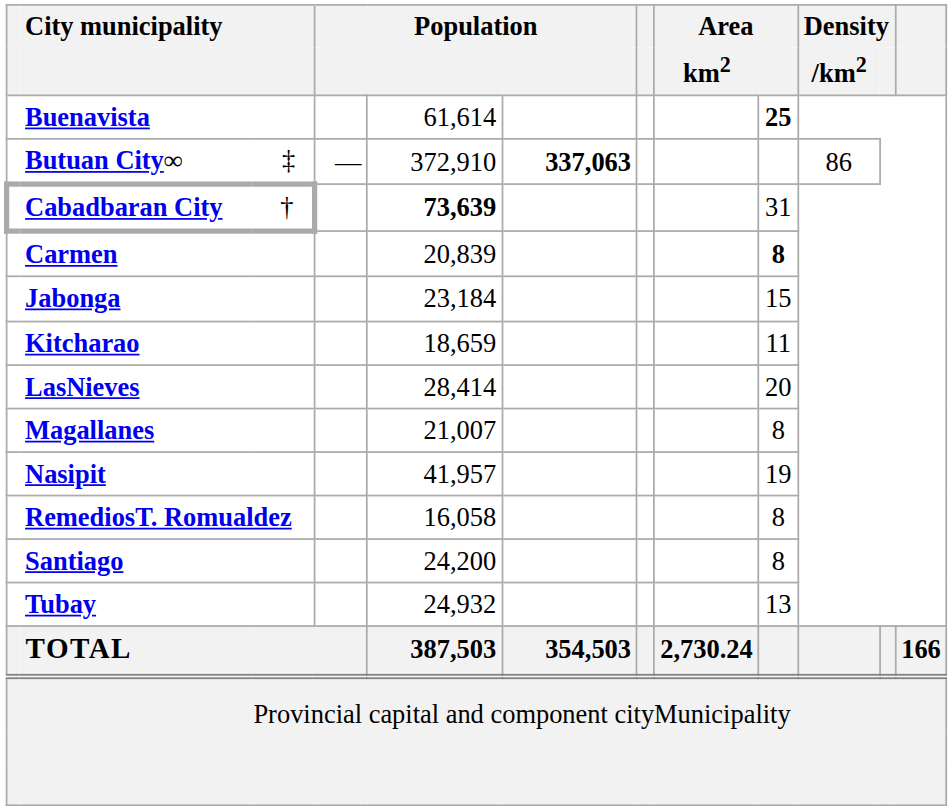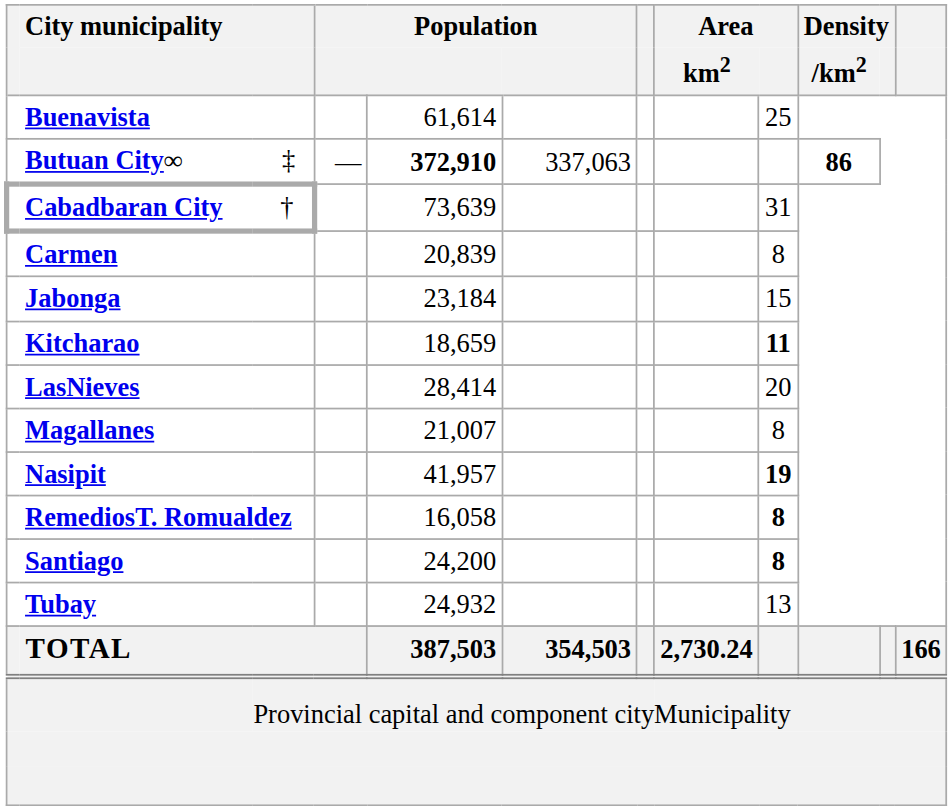(778, 117) bold -> (778, 117) normal
(453, 161) normal -> (453, 161) bold
(588, 161) bold -> (588, 161) normal
(839, 161) normal -> (839, 161) bold
(460, 207) bold -> (460, 207) normal
(778, 254) bold -> (778, 254) normal
(778, 342) normal -> (778, 342) bold
(778, 473) normal -> (778, 473) bold
(778, 516) normal -> (778, 516) bold
(778, 560) normal -> (778, 560) bold
